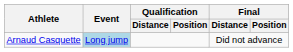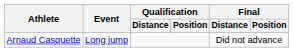(107, 40) lightblue background -> (107, 40) no background
